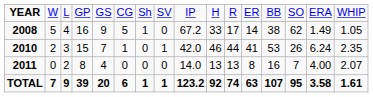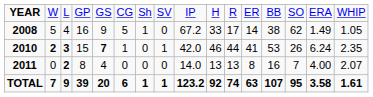(53, 48) normal -> (53, 48) bold
(66, 48) normal -> (66, 48) bold
(104, 48) normal -> (104, 48) bold
(66, 65) normal -> (66, 65) bold
